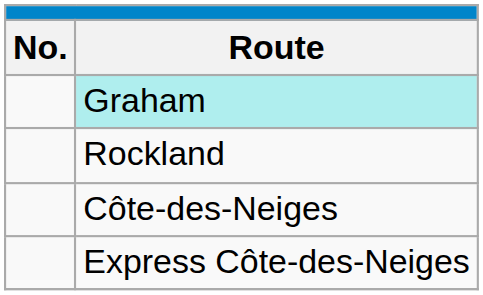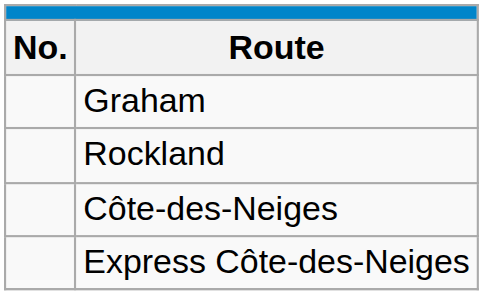(145, 100) paleturquoise background -> (145, 100) no background
